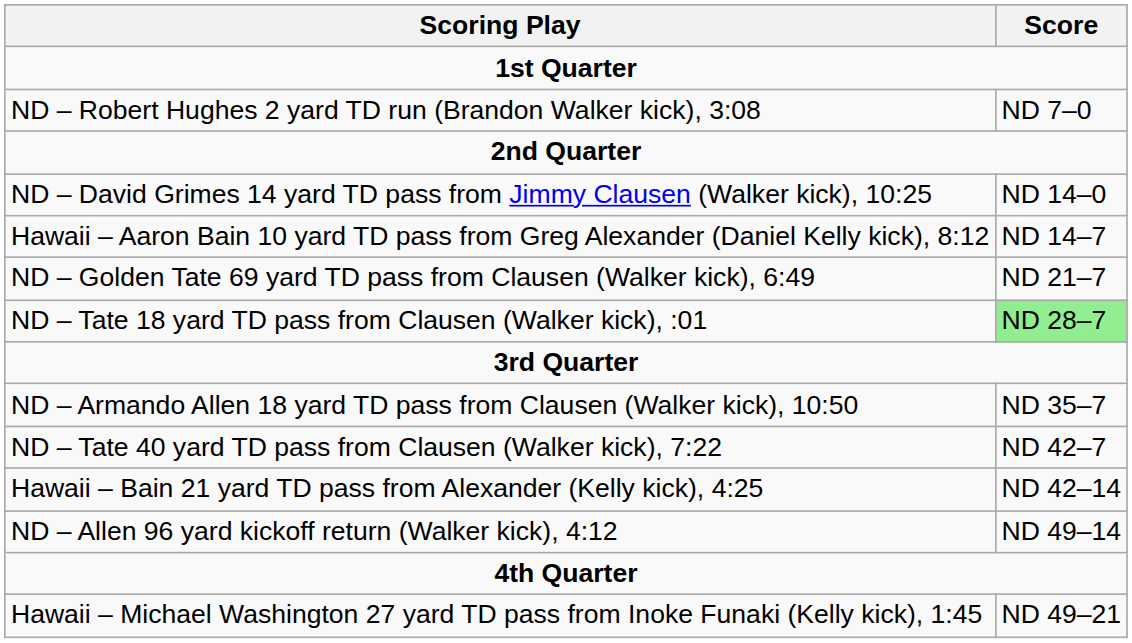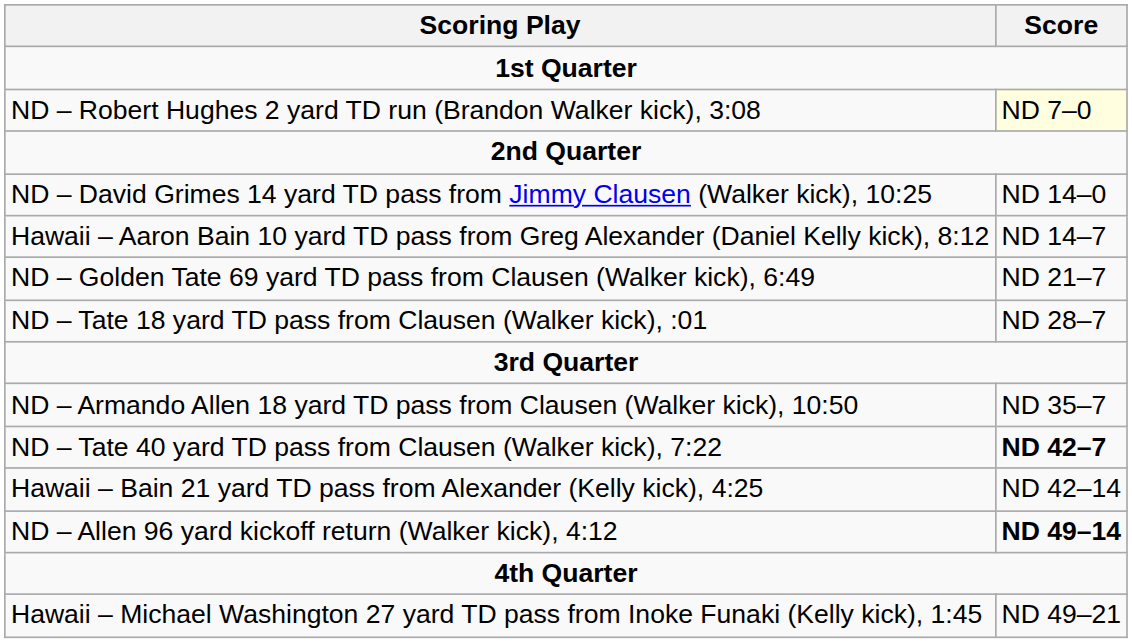(1046, 109) no background -> (1046, 109) lightyellow background
(1054, 320) lightgreen background -> (1054, 320) no background
(1054, 446) normal -> (1054, 446) bold
(1061, 531) normal -> (1061, 531) bold
